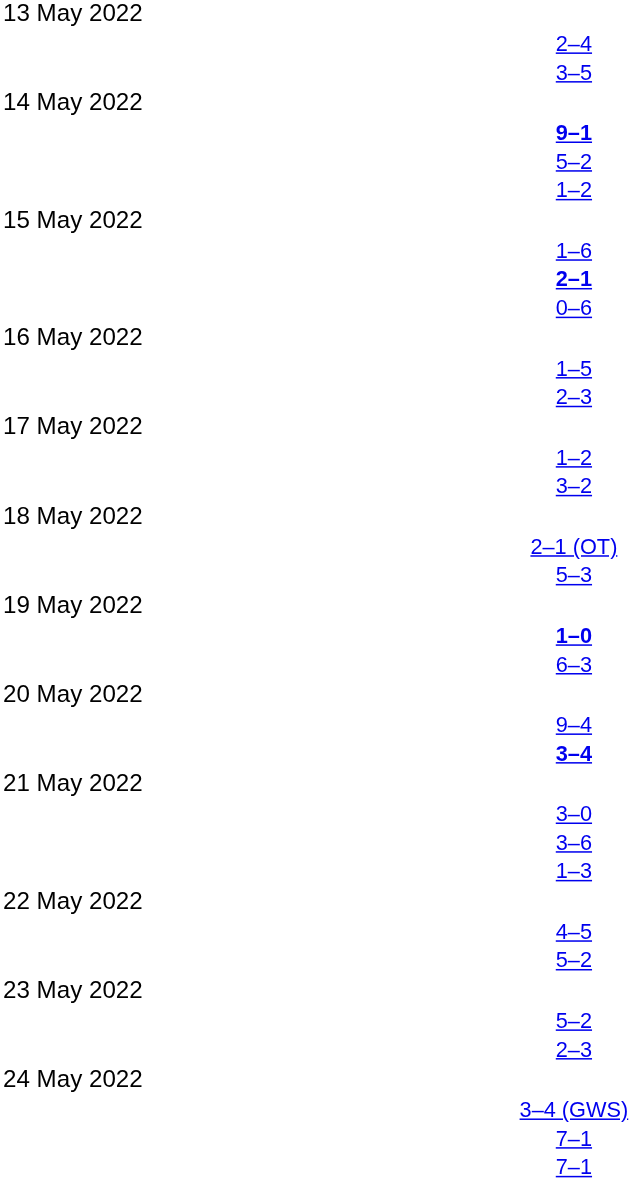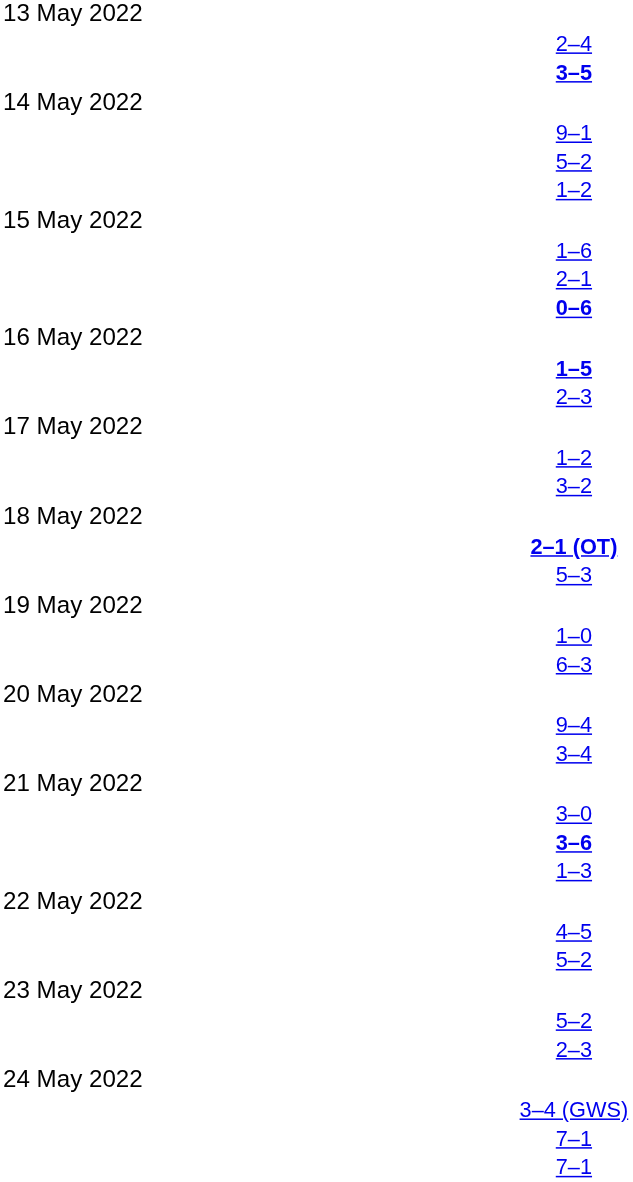(574, 72) normal -> (574, 72) bold
(574, 132) bold -> (574, 132) normal
(574, 279) bold -> (574, 279) normal
(574, 308) normal -> (574, 308) bold
(574, 368) normal -> (574, 368) bold
(574, 546) normal -> (574, 546) bold
(574, 635) bold -> (574, 635) normal
(574, 753) bold -> (574, 753) normal
(574, 842) normal -> (574, 842) bold
